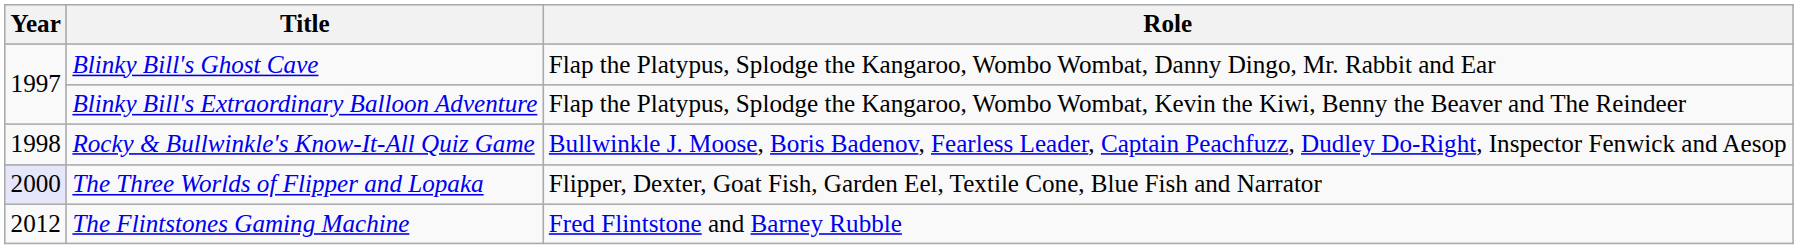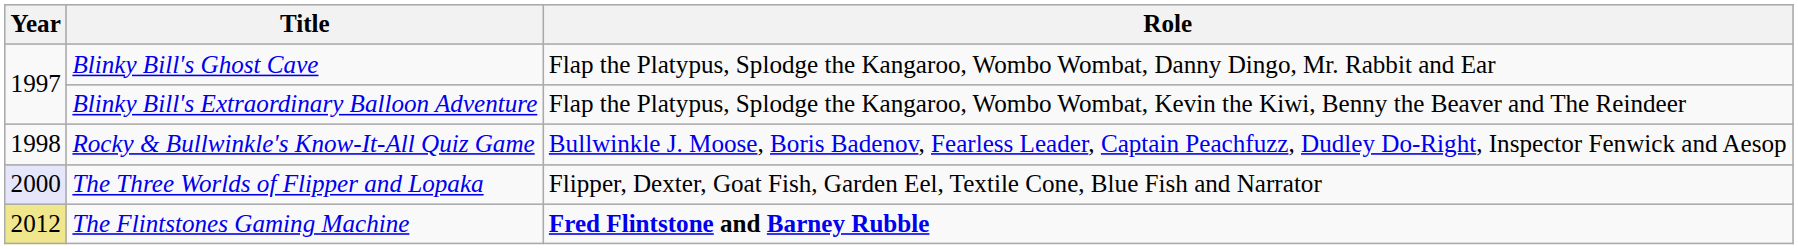(36, 223) no background -> (36, 223) khaki background
(725, 223) normal -> (739, 223) bold
